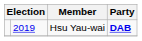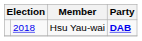(24, 28) 2019 -> (24, 28) 2018
